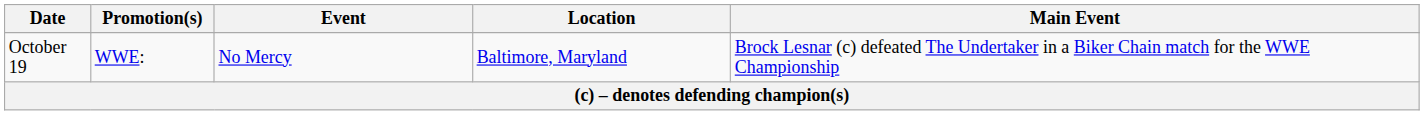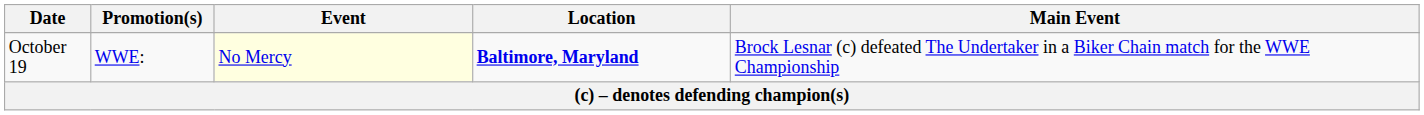(255, 57) no background -> (255, 57) lightyellow background
(552, 57) normal -> (558, 57) bold
